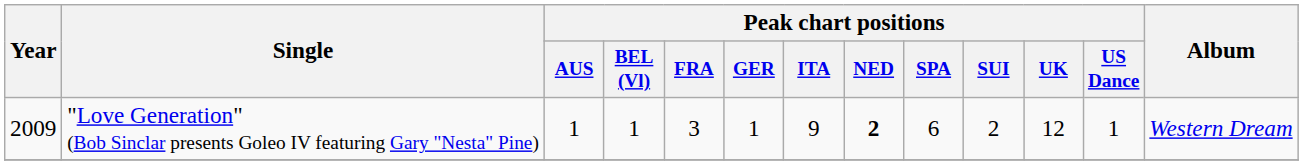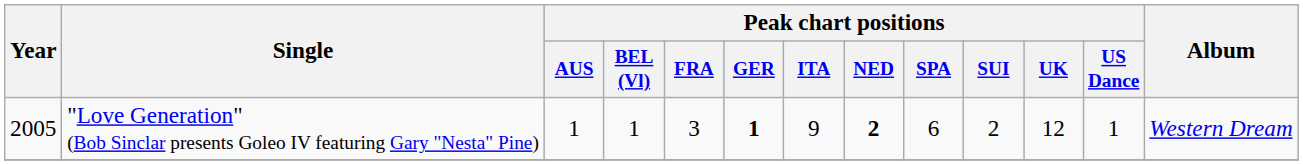(33, 128) 2009 -> (33, 128) 2005
(754, 128) normal -> (754, 128) bold
